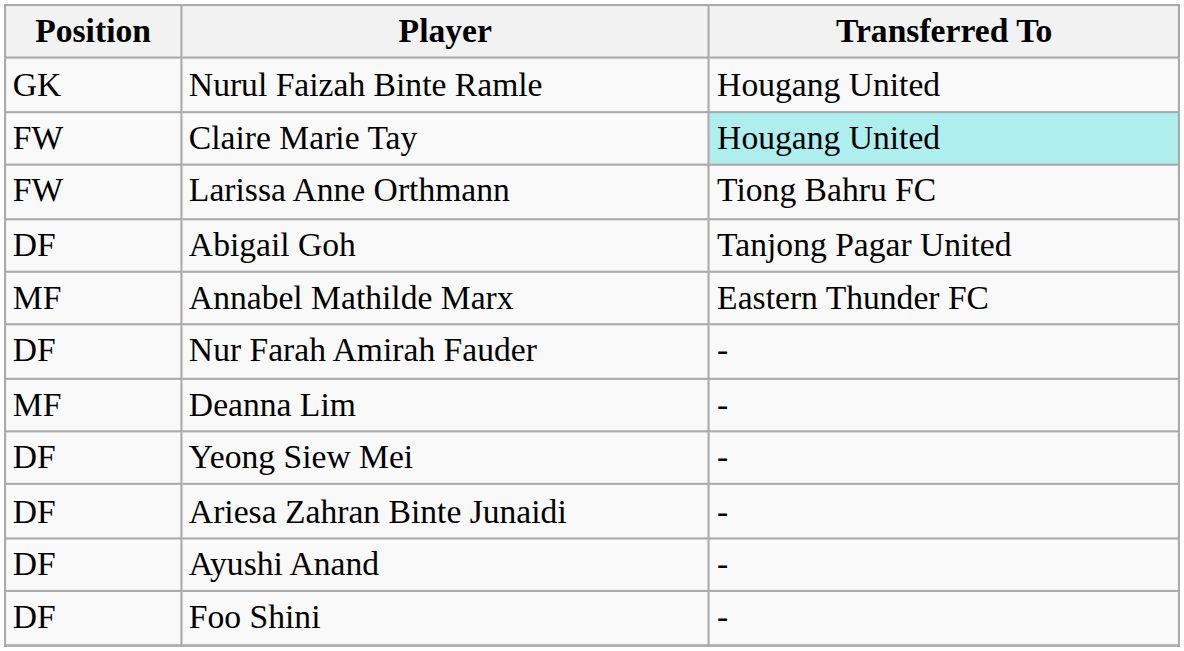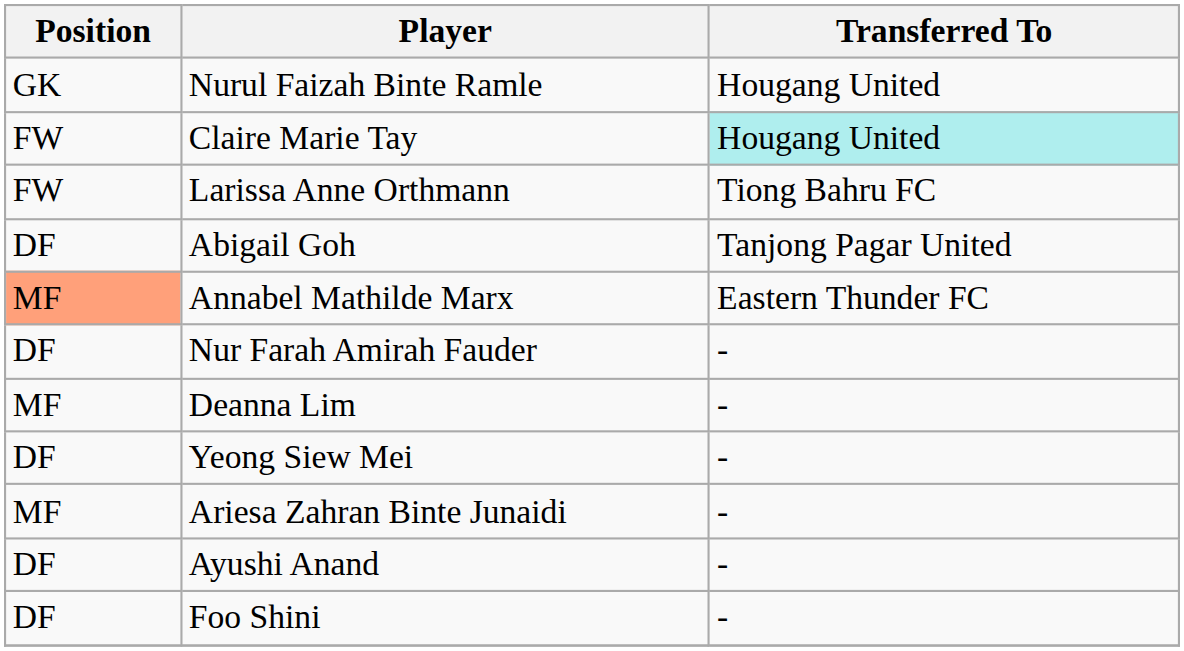(37, 297) no background -> (37, 297) lightsalmon background
(34, 510) DF -> (37, 510) MF
